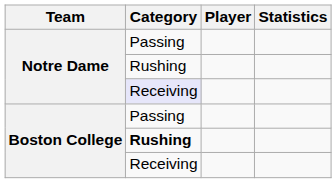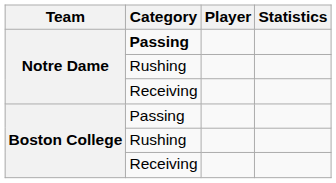(157, 41) normal -> (159, 41) bold
(163, 91) lavender background -> (163, 91) no background
(160, 140) bold -> (158, 140) normal
